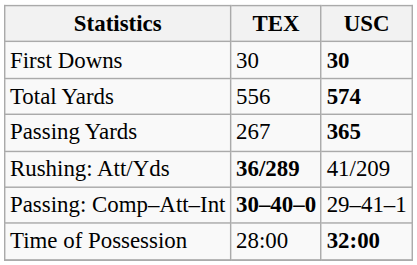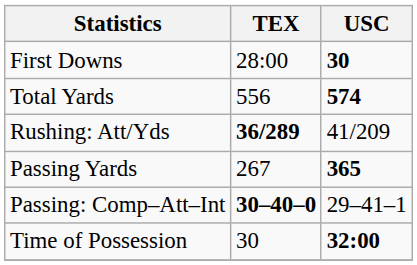(247, 59) 30 -> (262, 59) 28:00
rows swapped: (90, 168) <-> (74, 132)
(262, 241) 28:00 -> (247, 241) 30
